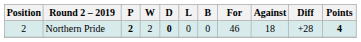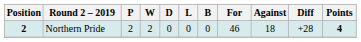(24, 28) normal -> (24, 28) bold
(131, 28) bold -> (131, 28) normal
(169, 28) bold -> (169, 28) normal
